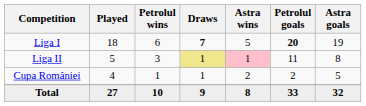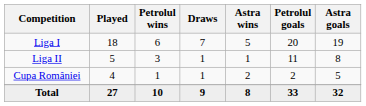(203, 42) bold -> (203, 42) normal
(293, 42) bold -> (293, 42) normal
(203, 59) khaki background -> (203, 59) no background
(248, 59) pink background -> (248, 59) no background
